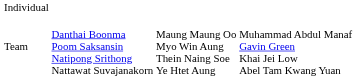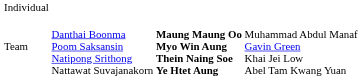(196, 52) normal -> (199, 52) bold
